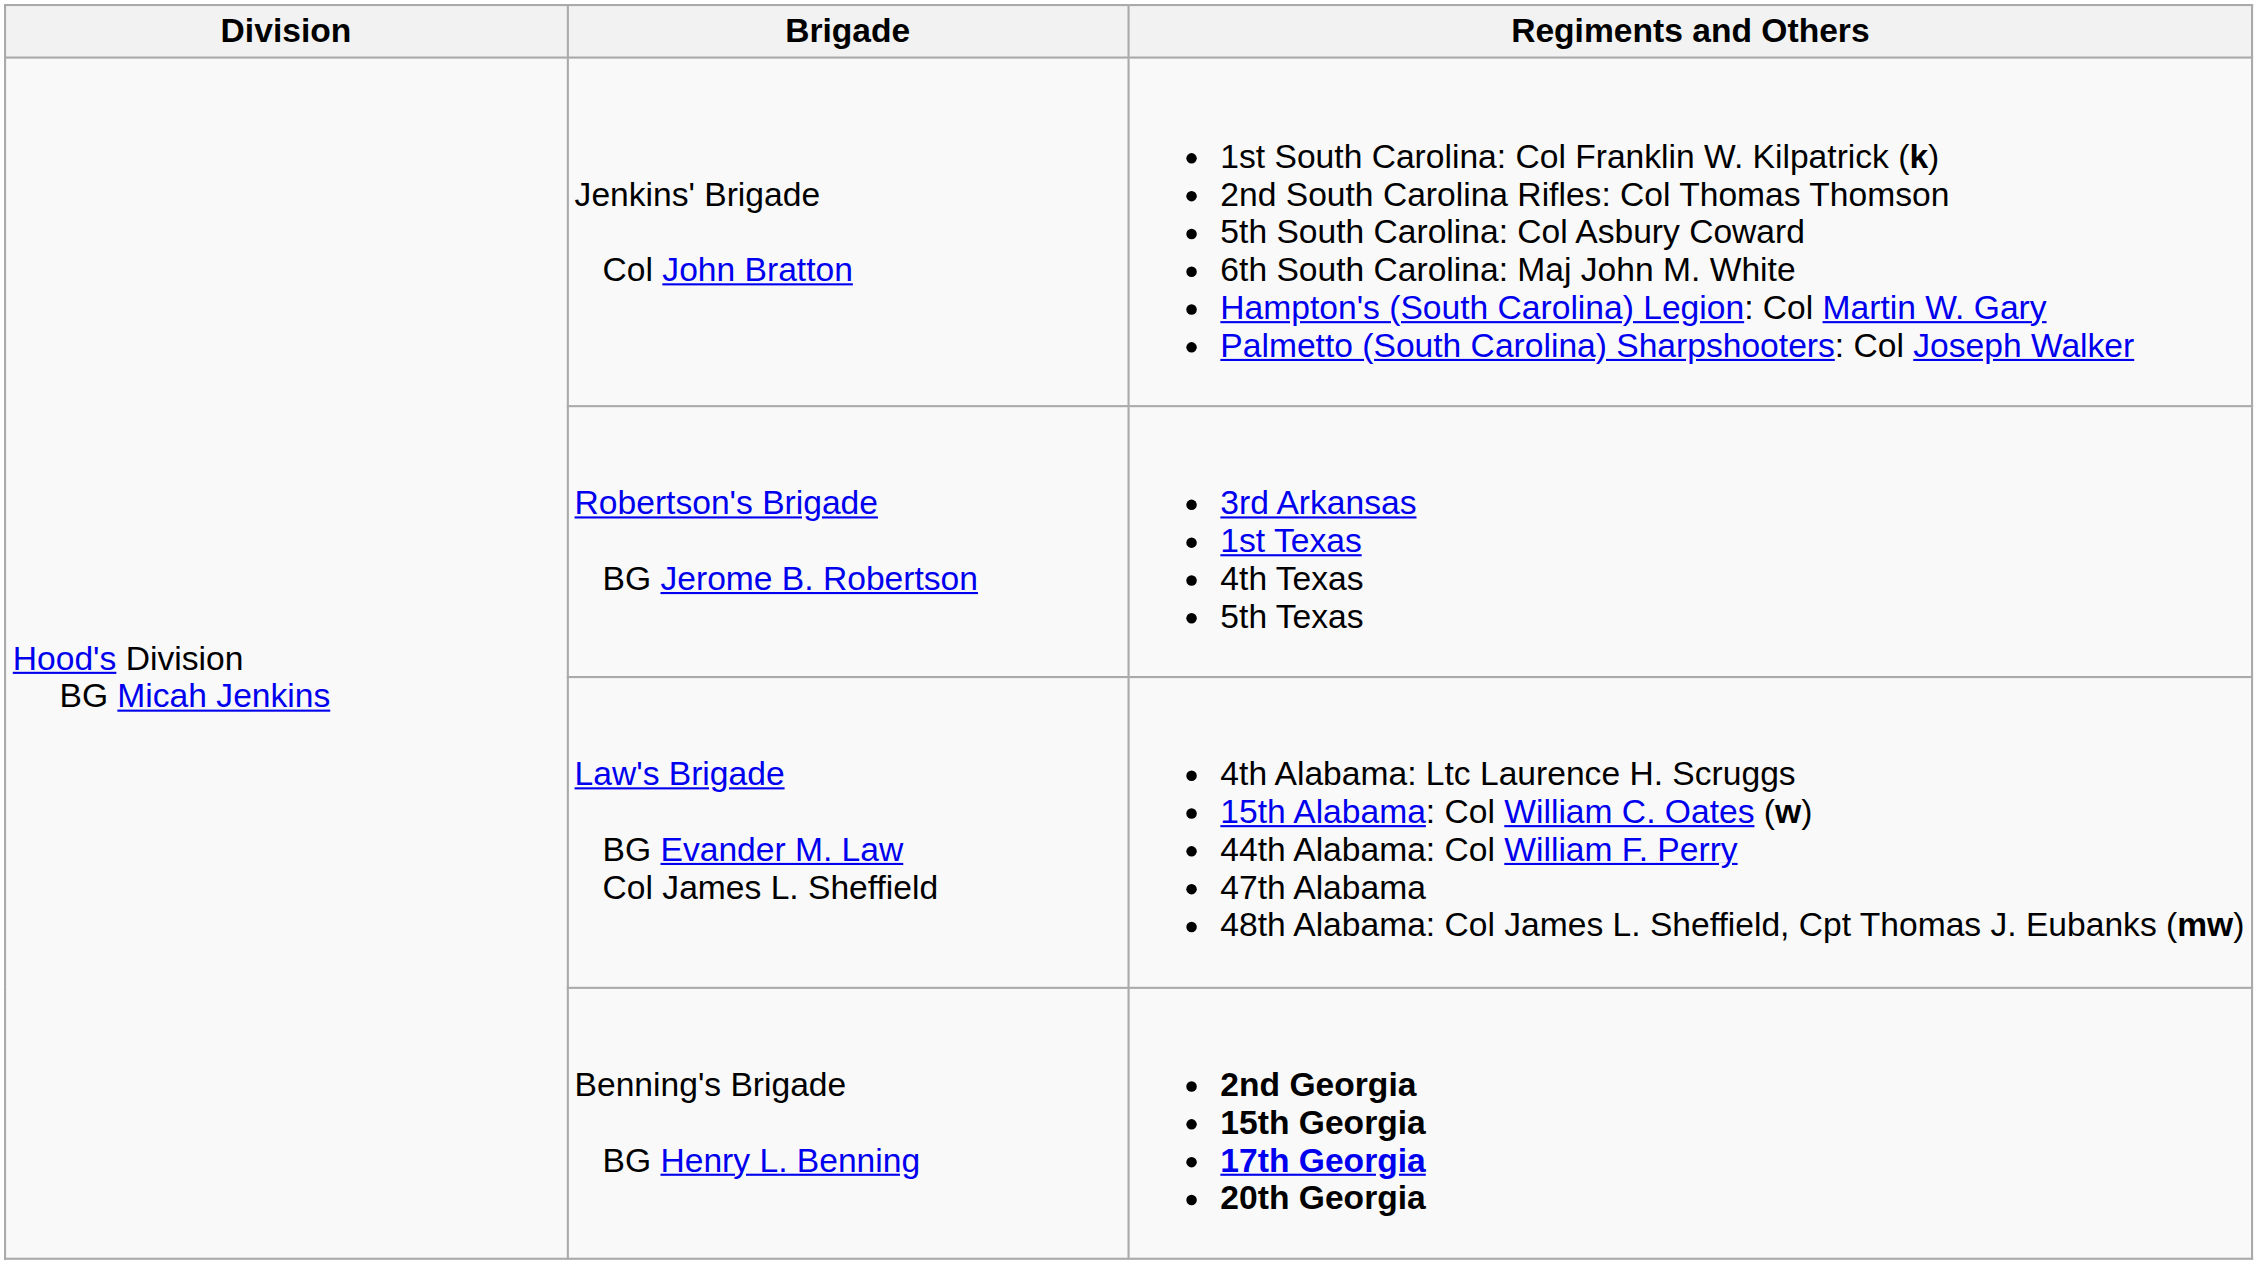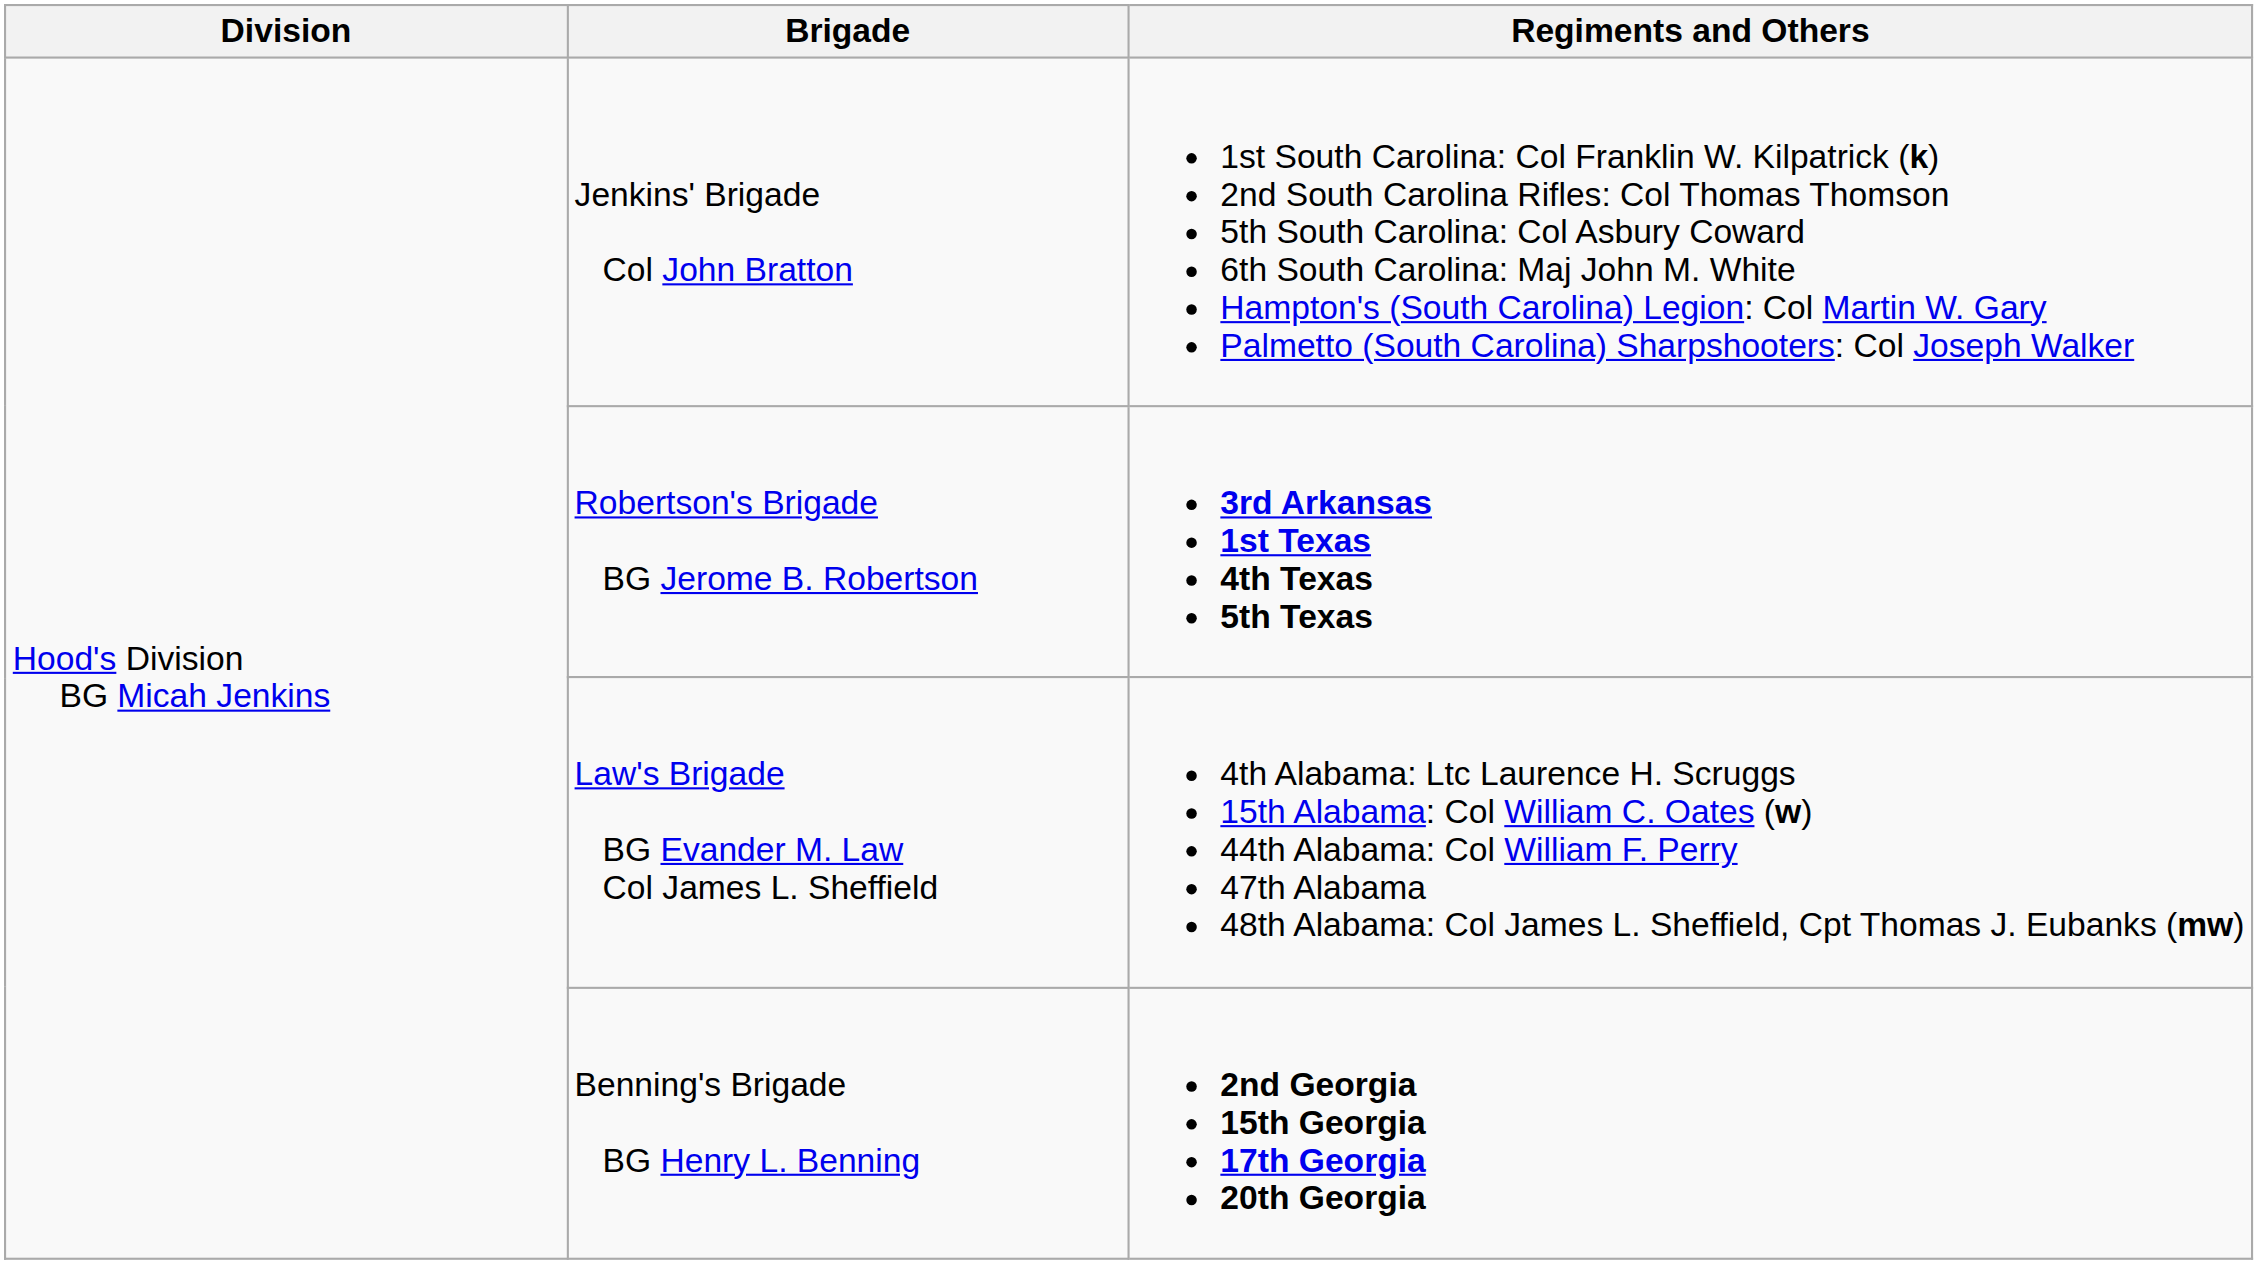(1690, 560) normal -> (1690, 560) bold
